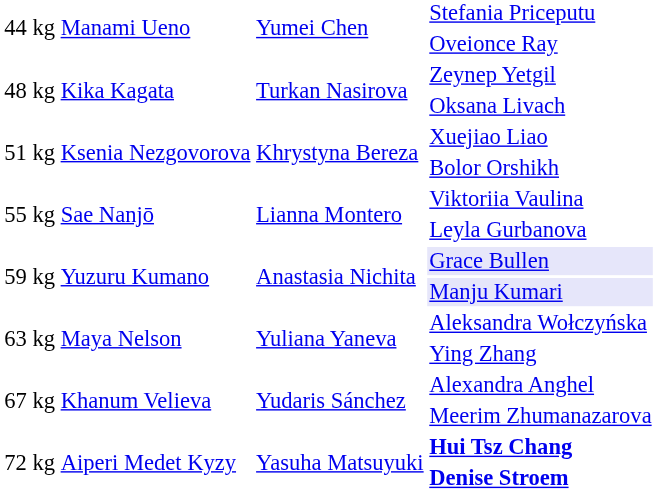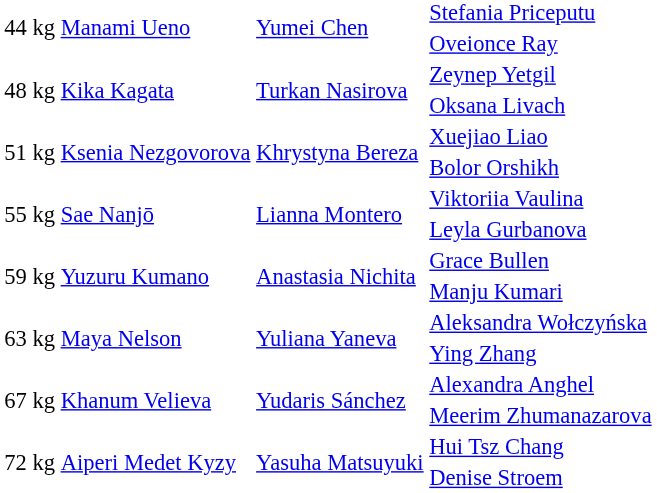(489, 260) lavender background -> (489, 260) no background
(496, 291) lavender background -> (496, 291) no background
(501, 446) bold -> (497, 446) normal
(499, 478) bold -> (496, 478) normal
